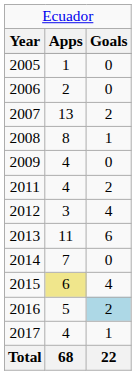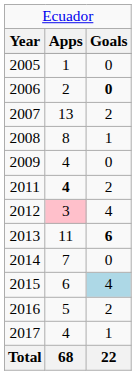(109, 89) normal -> (109, 89) bold
(66, 187) normal -> (66, 187) bold
(66, 211) no background -> (66, 211) pink background
(109, 235) normal -> (109, 235) bold
(66, 284) khaki background -> (66, 284) no background
(109, 284) no background -> (109, 284) lightblue background
(109, 308) lightblue background -> (109, 308) no background
